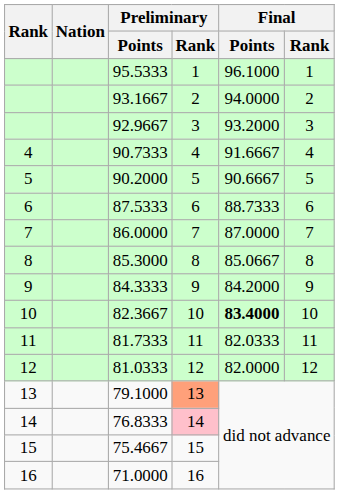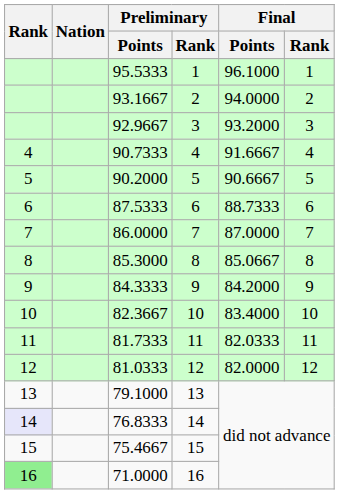(252, 313) bold -> (252, 313) normal
(195, 394) lightsalmon background -> (195, 394) no background
(28, 421) no background -> (28, 421) lavender background
(195, 421) pink background -> (195, 421) no background
(28, 475) no background -> (28, 475) lightgreen background
